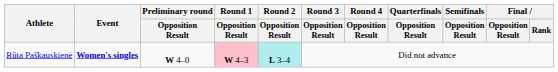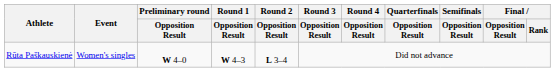(107, 55) bold -> (106, 55) normal
(236, 60) pink background -> (233, 60) no background
(280, 60) paleturquoise background -> (276, 60) no background
